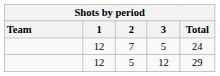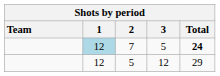(99, 46) no background -> (99, 46) lightblue background
(197, 46) normal -> (197, 46) bold
